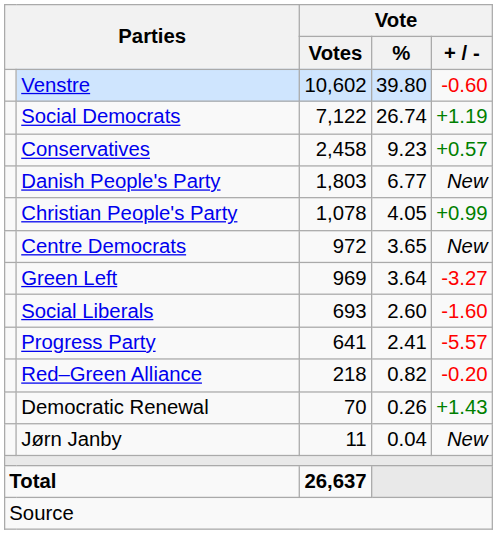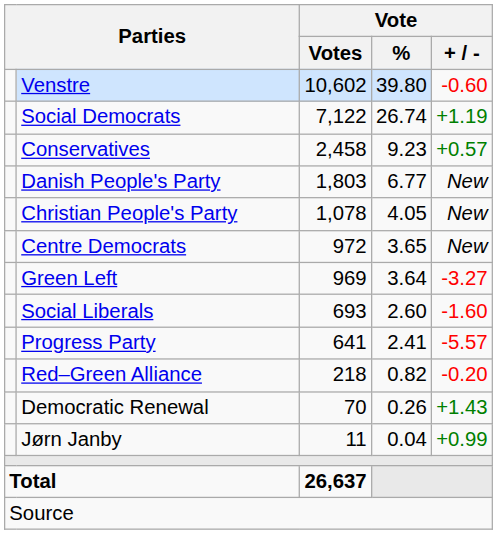(462, 213) +0.99 -> (467, 213) New
(467, 439) New -> (462, 439) +0.99
